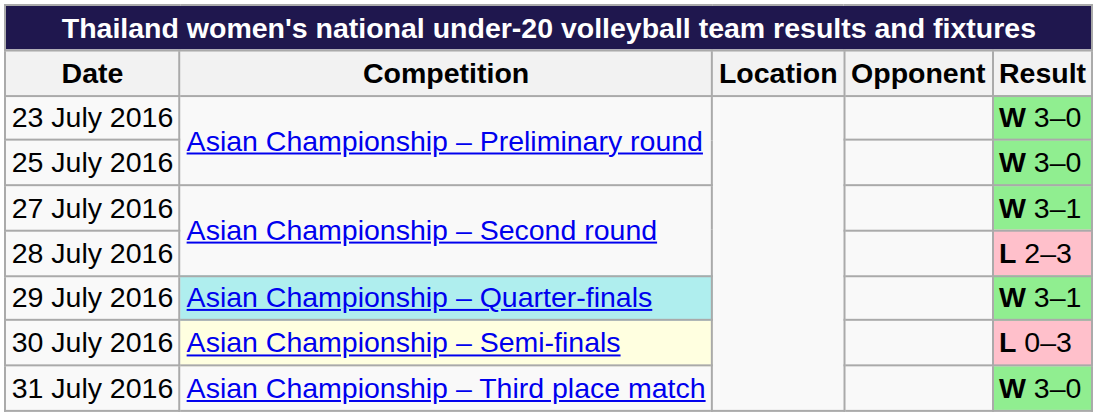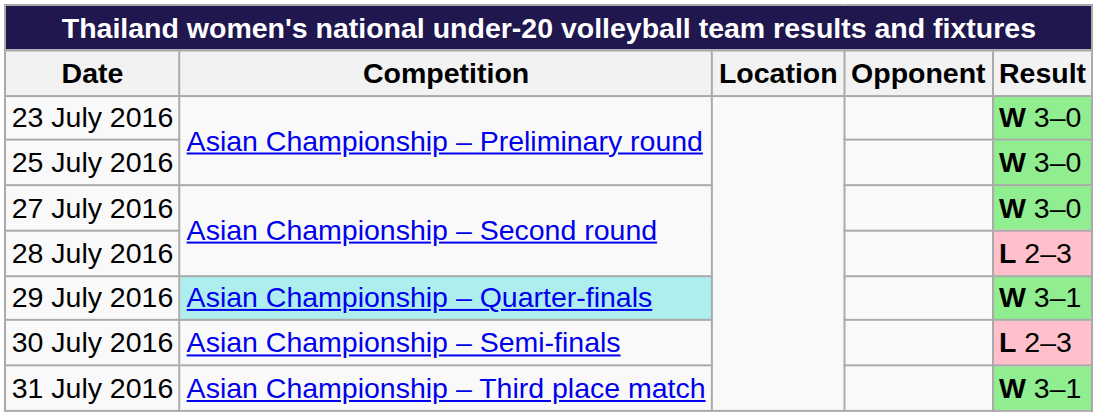(1040, 208) W 3–1 -> (1040, 208) W 3–0
(404, 343) lightyellow background -> (404, 343) no background
(1035, 343) L 0–3 -> (1035, 343) L 2–3
(1040, 388) W 3–0 -> (1040, 388) W 3–1
